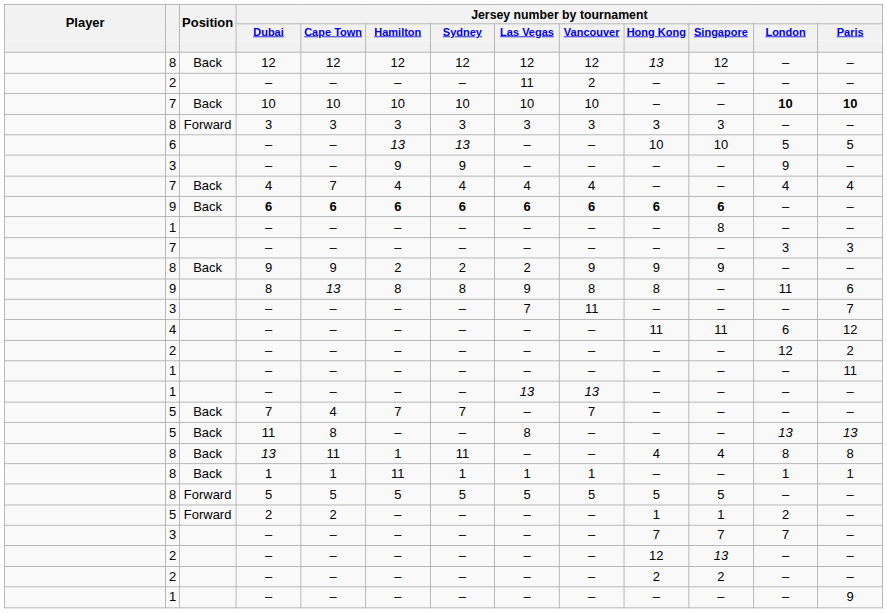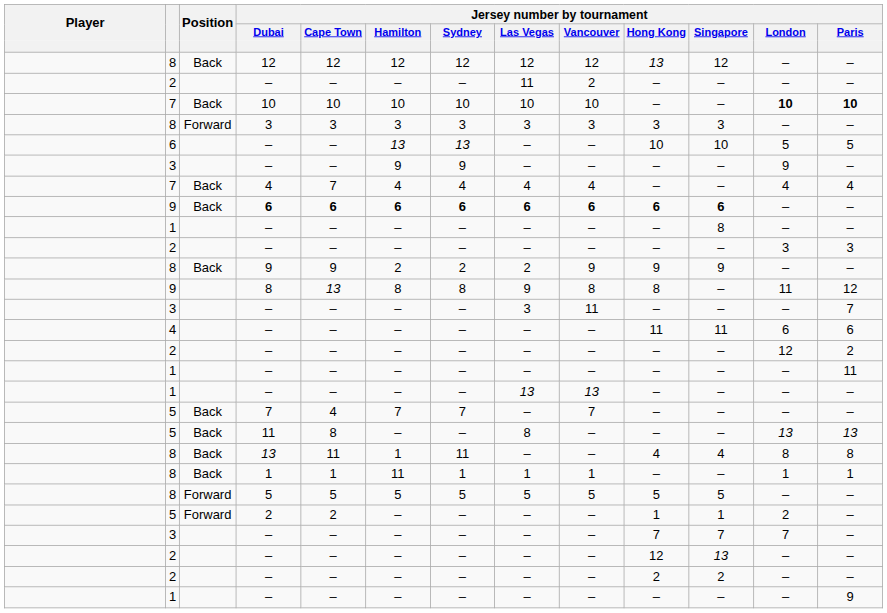(172, 247) 7 -> (172, 247) 2
(850, 289) 6 -> (850, 289) 12
(527, 309) 7 -> (527, 309) 3
(850, 330) 12 -> (850, 330) 6
